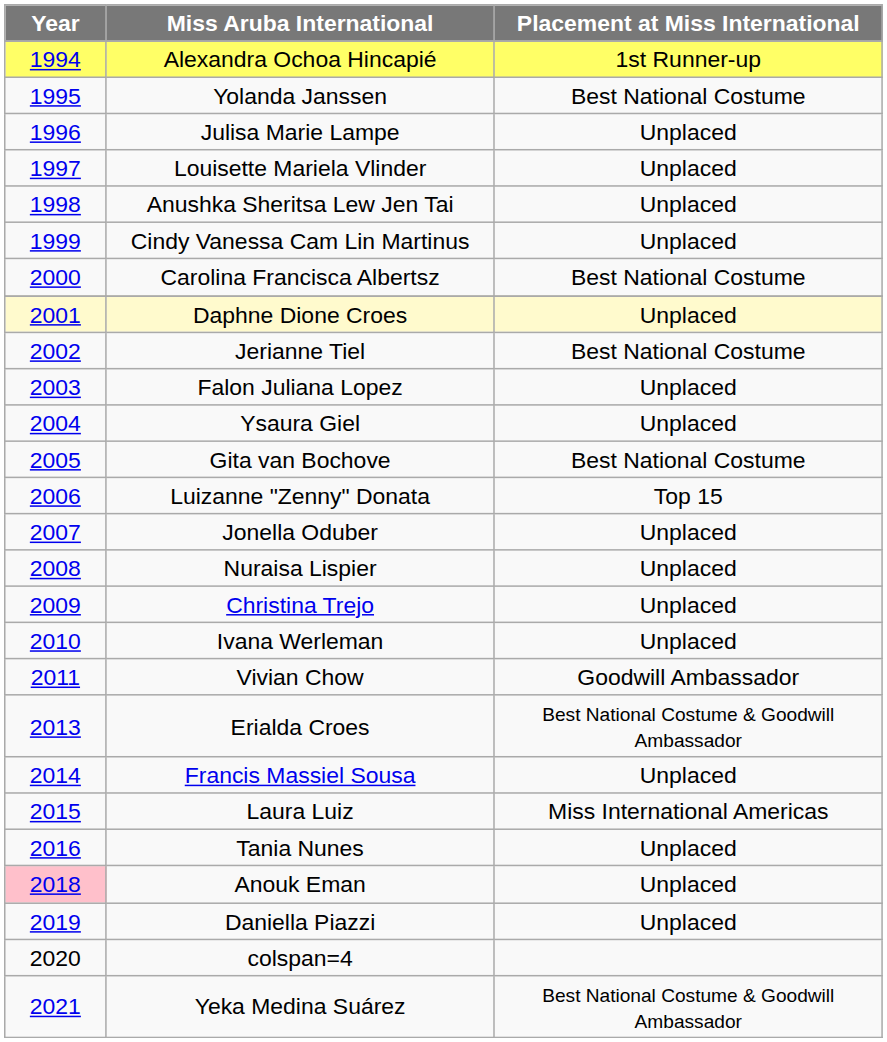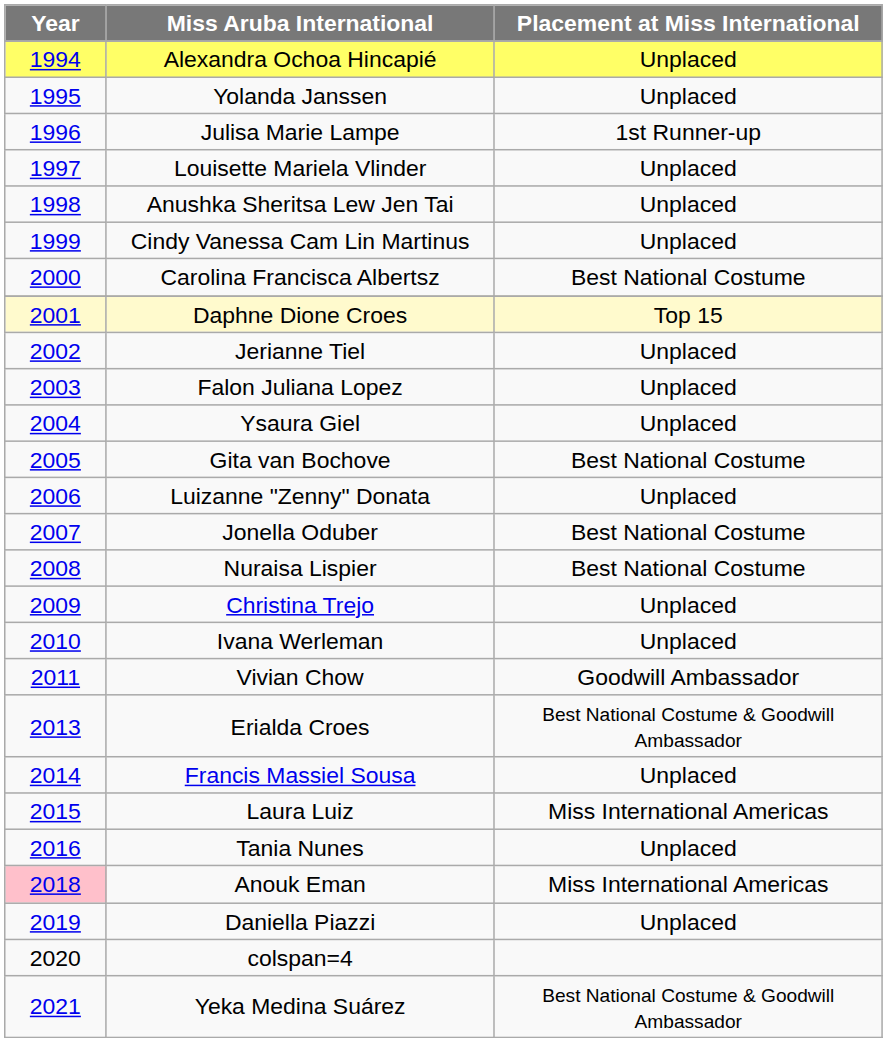(688, 59) 1st Runner-up -> (688, 59) Unplaced
(688, 96) Best National Costume -> (688, 96) Unplaced
(688, 132) Unplaced -> (688, 132) 1st Runner-up
(688, 314) Unplaced -> (688, 314) Top 15
(688, 350) Best National Costume -> (688, 350) Unplaced
(688, 495) Top 15 -> (688, 495) Unplaced
(688, 532) Unplaced -> (688, 532) Best National Costume
(688, 568) Unplaced -> (688, 568) Best National Costume
(688, 884) Unplaced -> (688, 884) Miss International Americas
